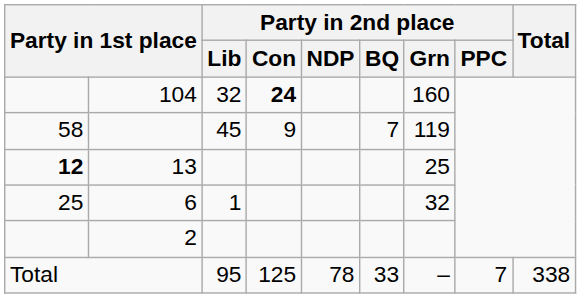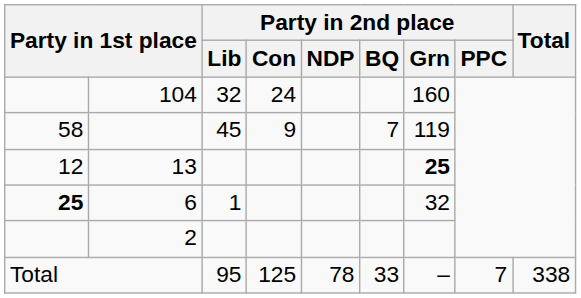(283, 94) bold -> (283, 94) normal
(71, 166) bold -> (71, 166) normal
(437, 166) normal -> (437, 166) bold
(71, 202) normal -> (71, 202) bold
